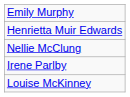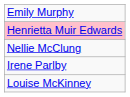(65, 30) no background -> (65, 30) pink background
